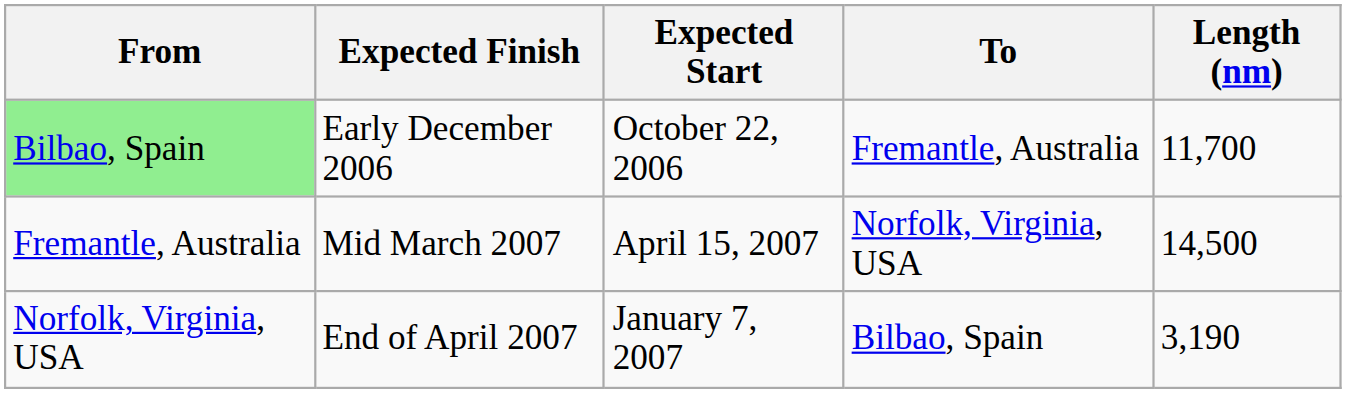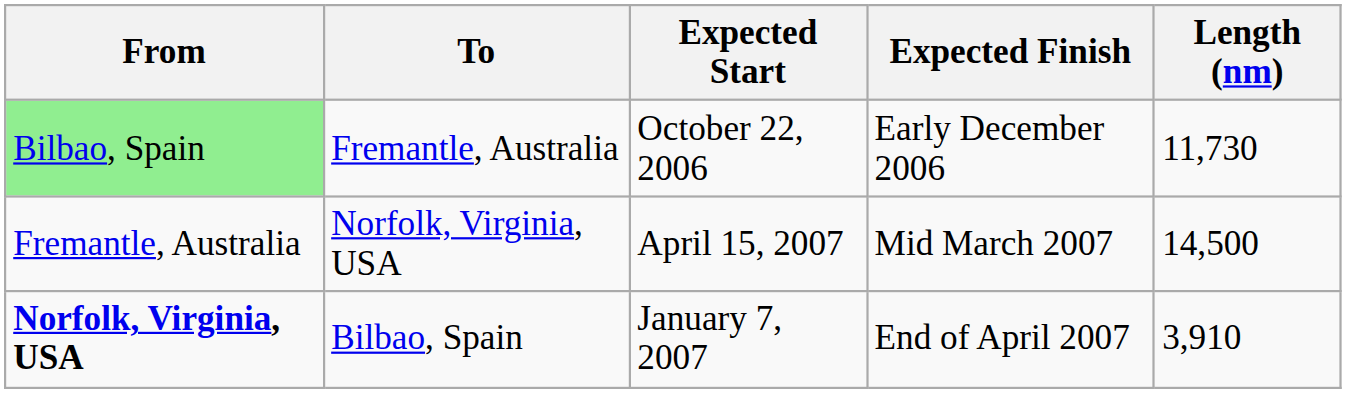columns swapped: (998, 52) <-> (459, 52)
(1209, 147) 11,700 -> (1210, 147) 11,730
(139, 338) normal -> (147, 338) bold
(1200, 338) 3,190 -> (1202, 338) 3,910
